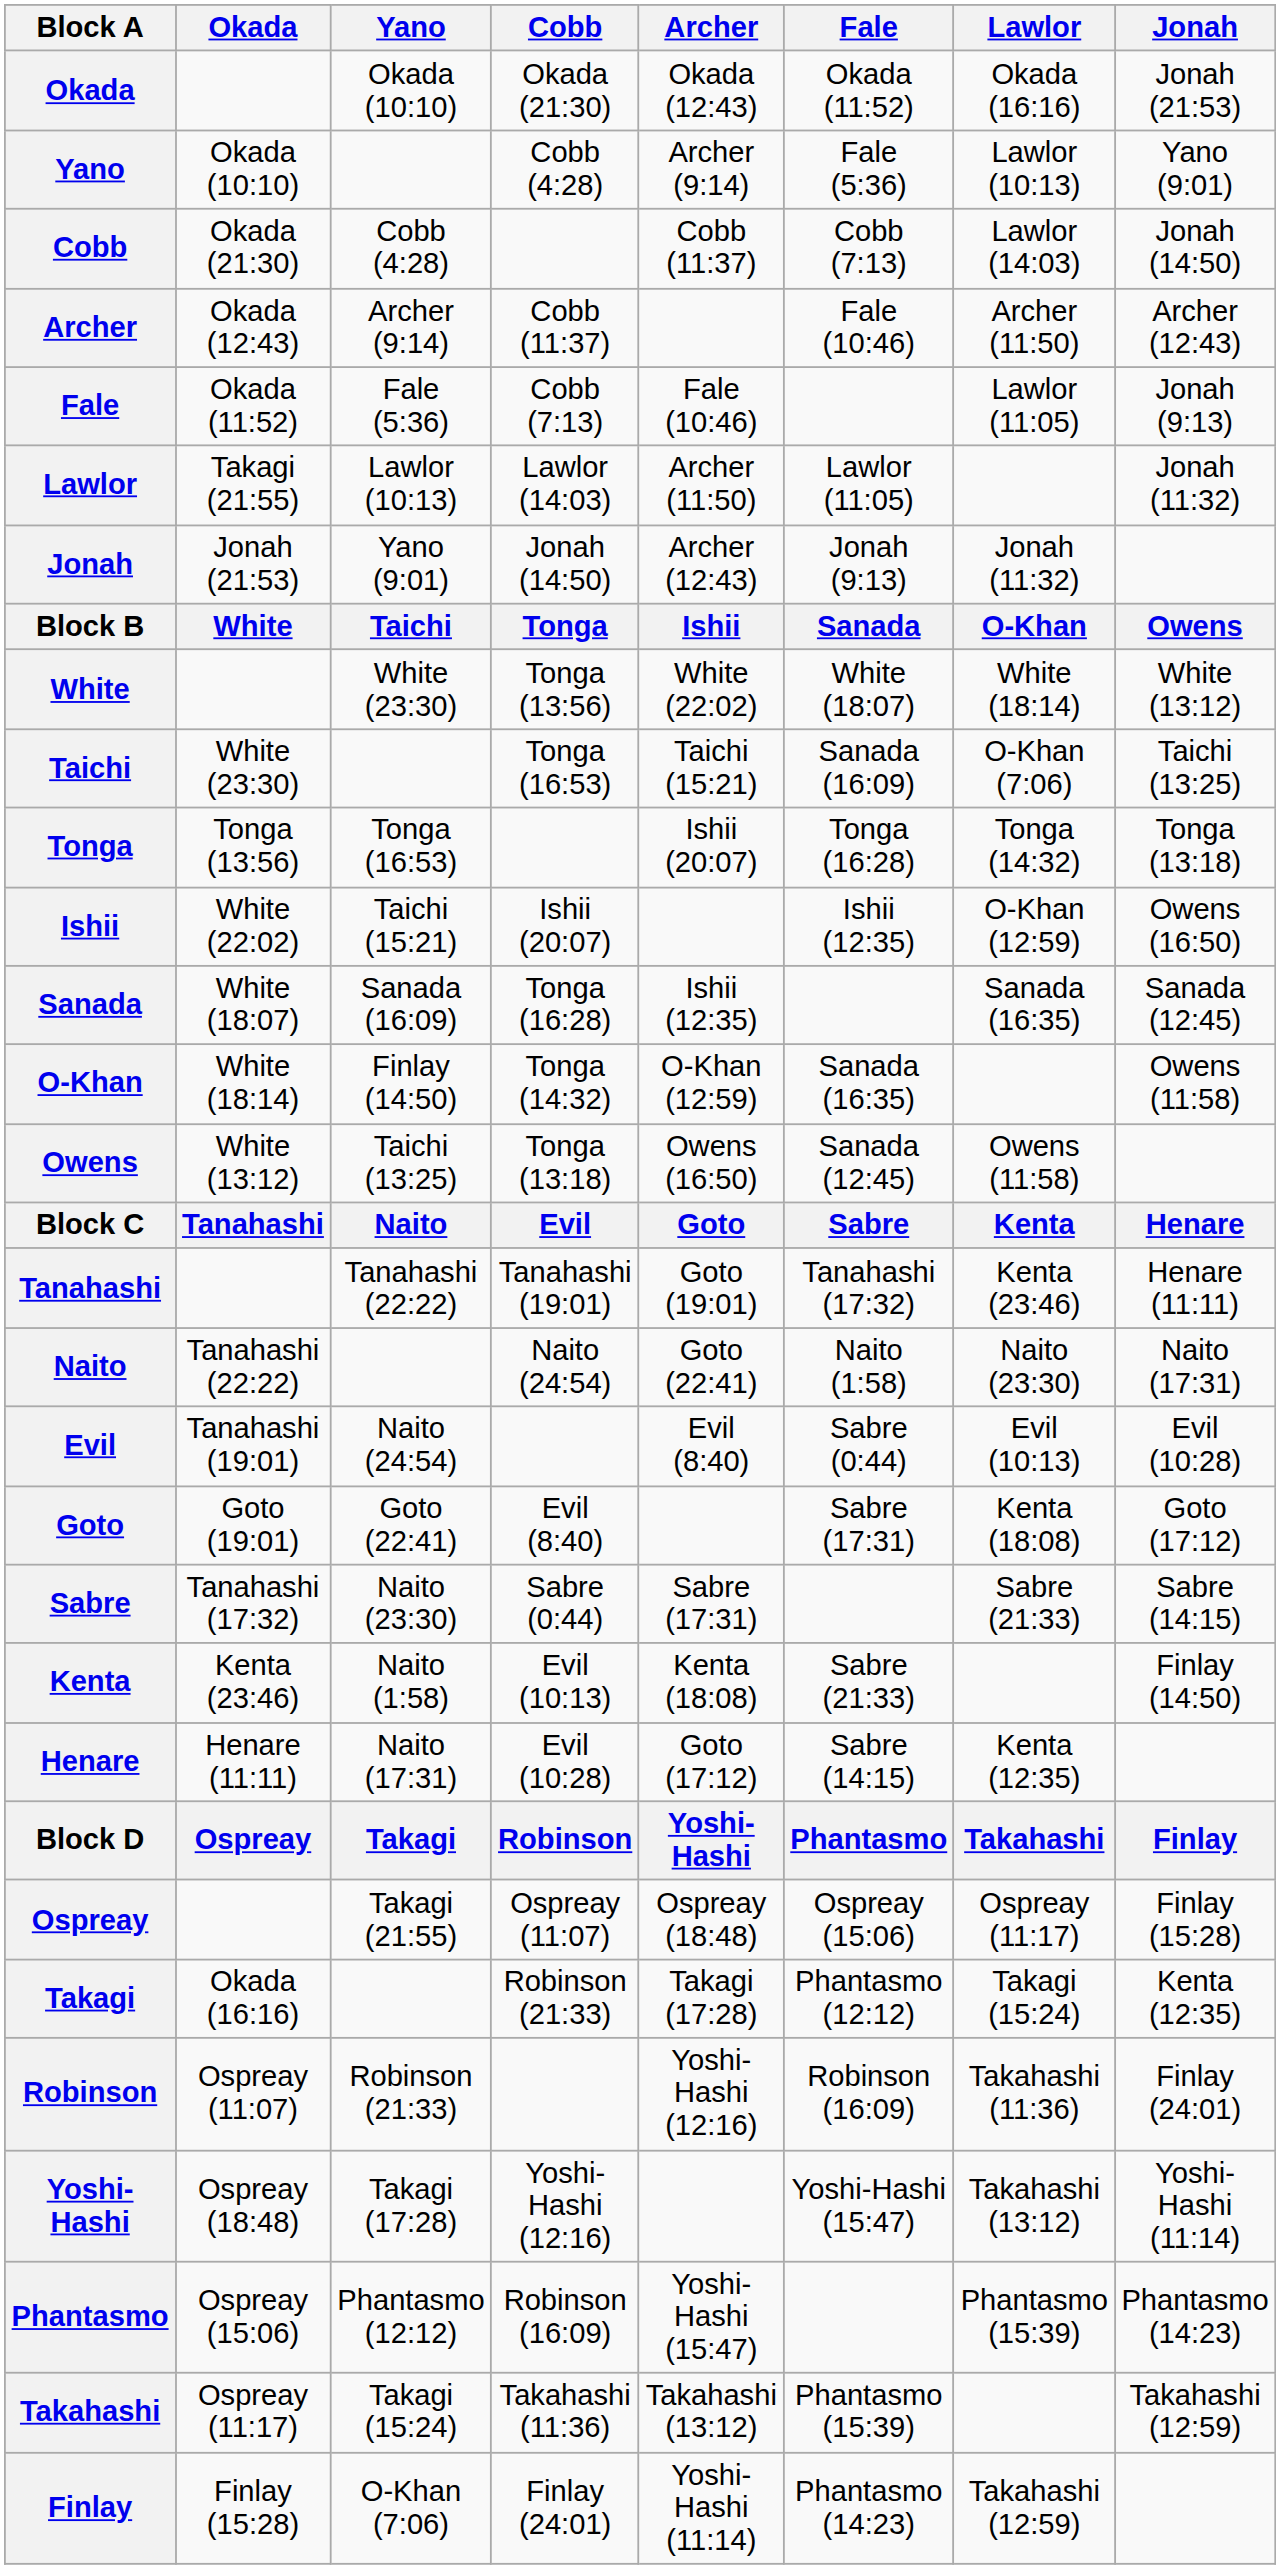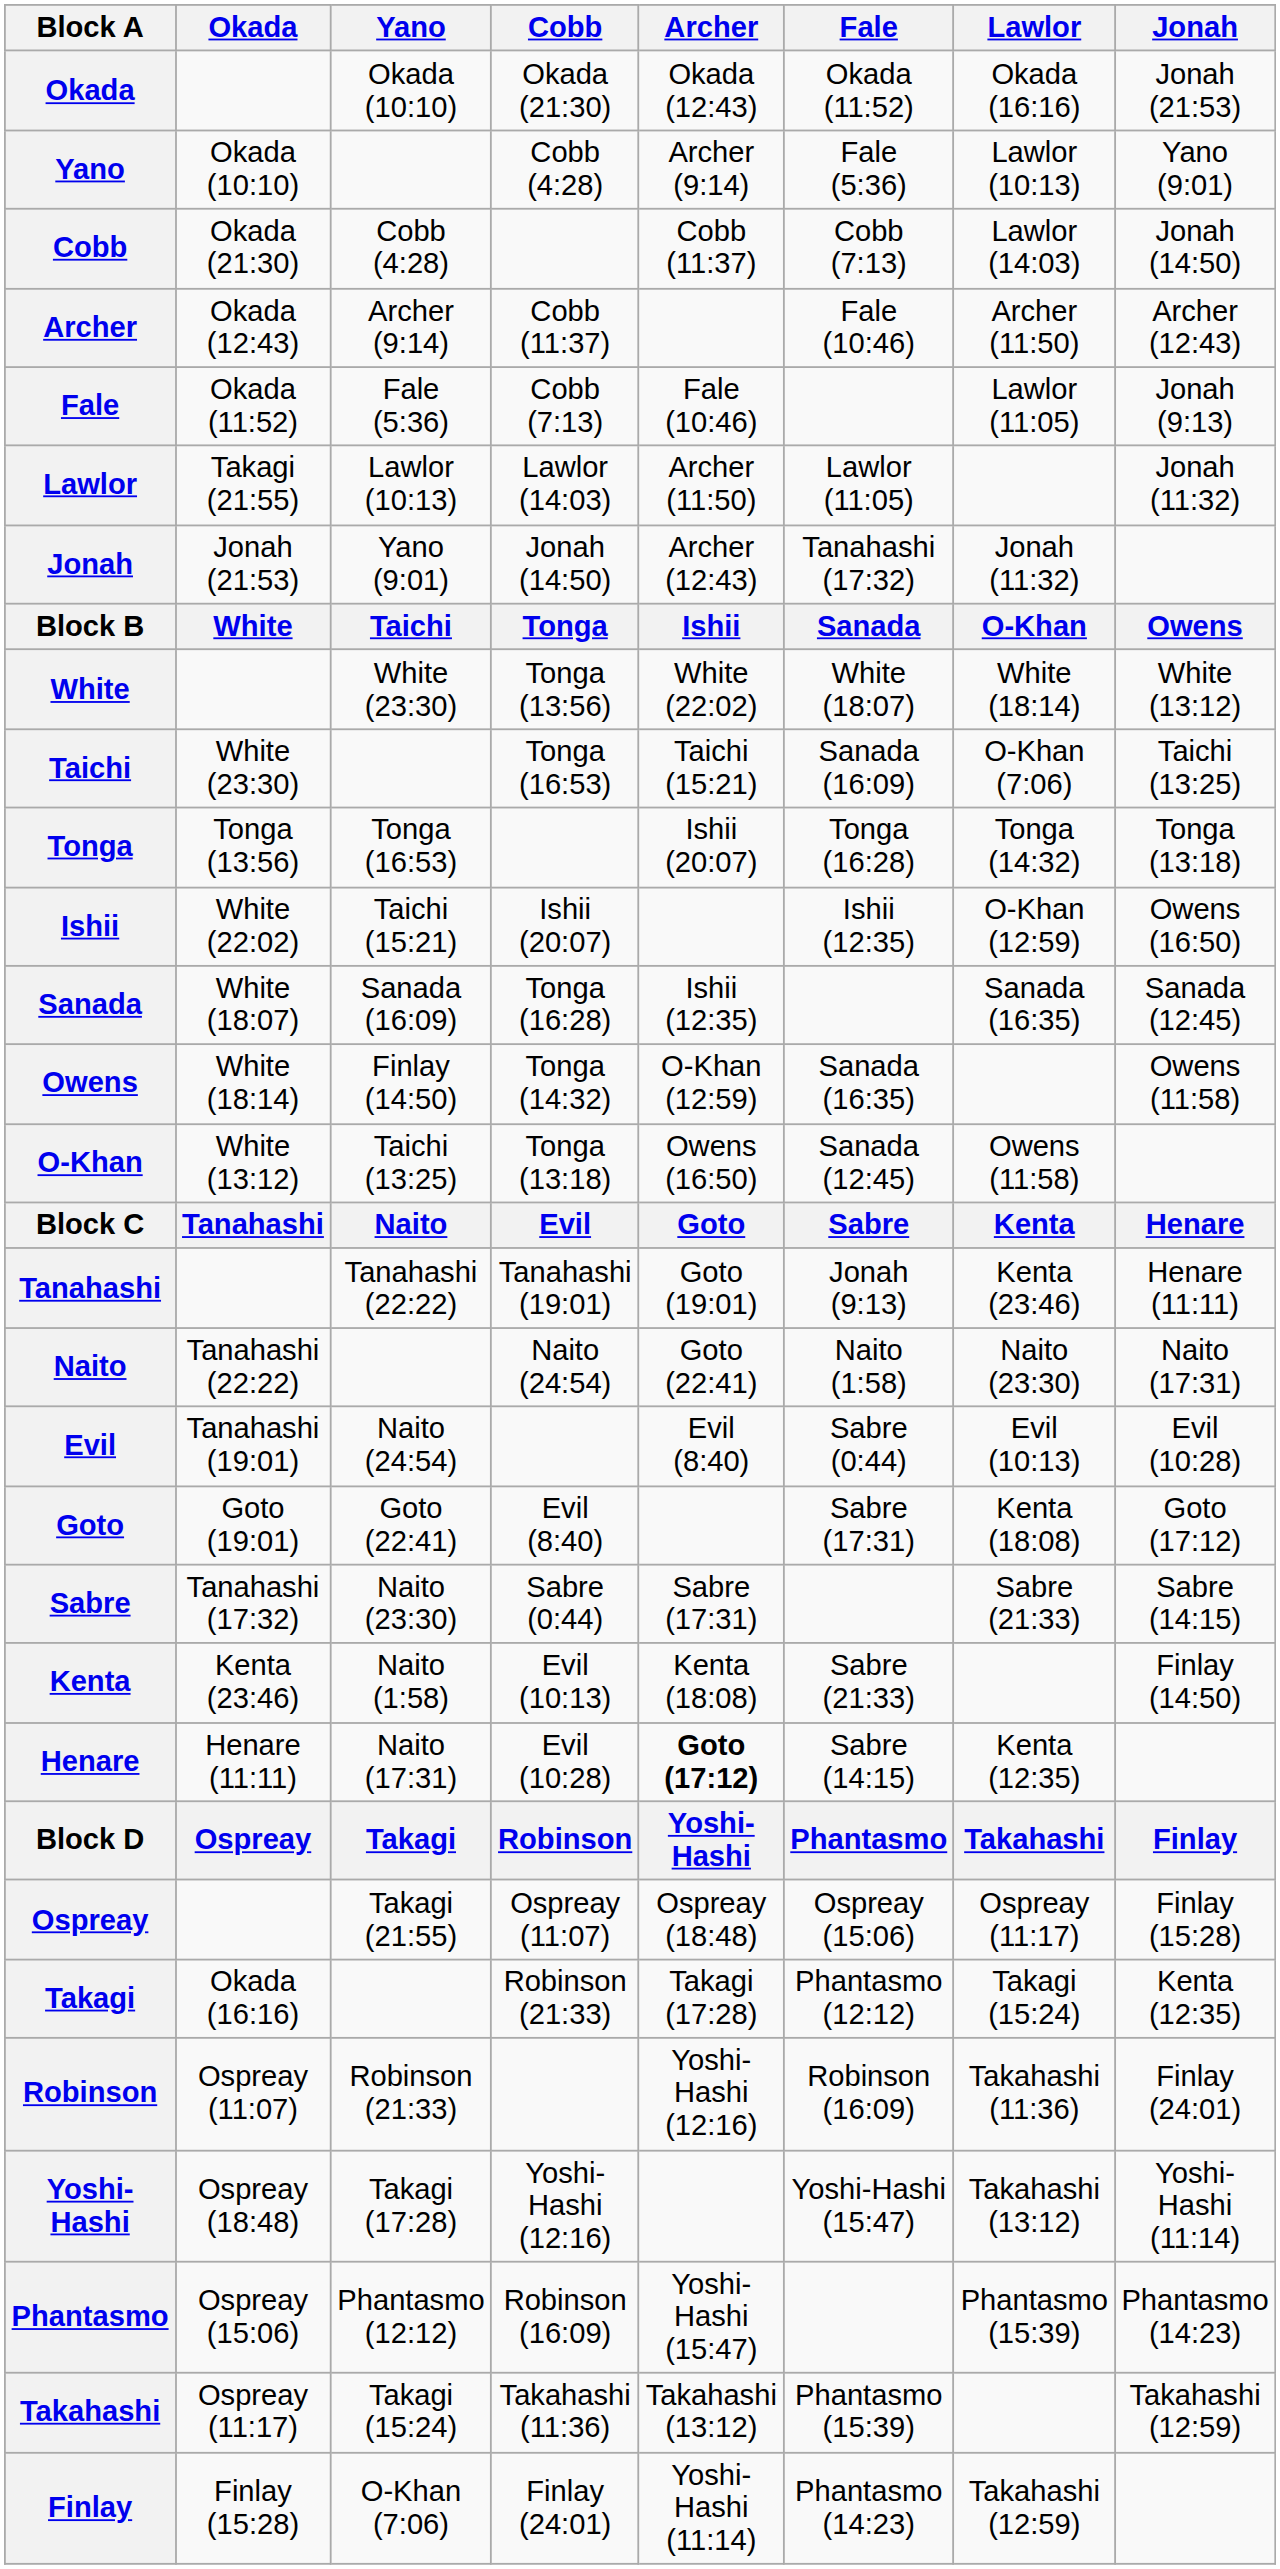(869, 563) Jonah (9:13) -> (869, 563) Tanahashi (17:32)
(90, 1083) O-Khan -> (90, 1083) Owens
(90, 1162) Owens -> (90, 1162) O-Khan
(869, 1287) Tanahashi (17:32) -> (869, 1287) Jonah (9:13)
(711, 1761) normal -> (711, 1761) bold
